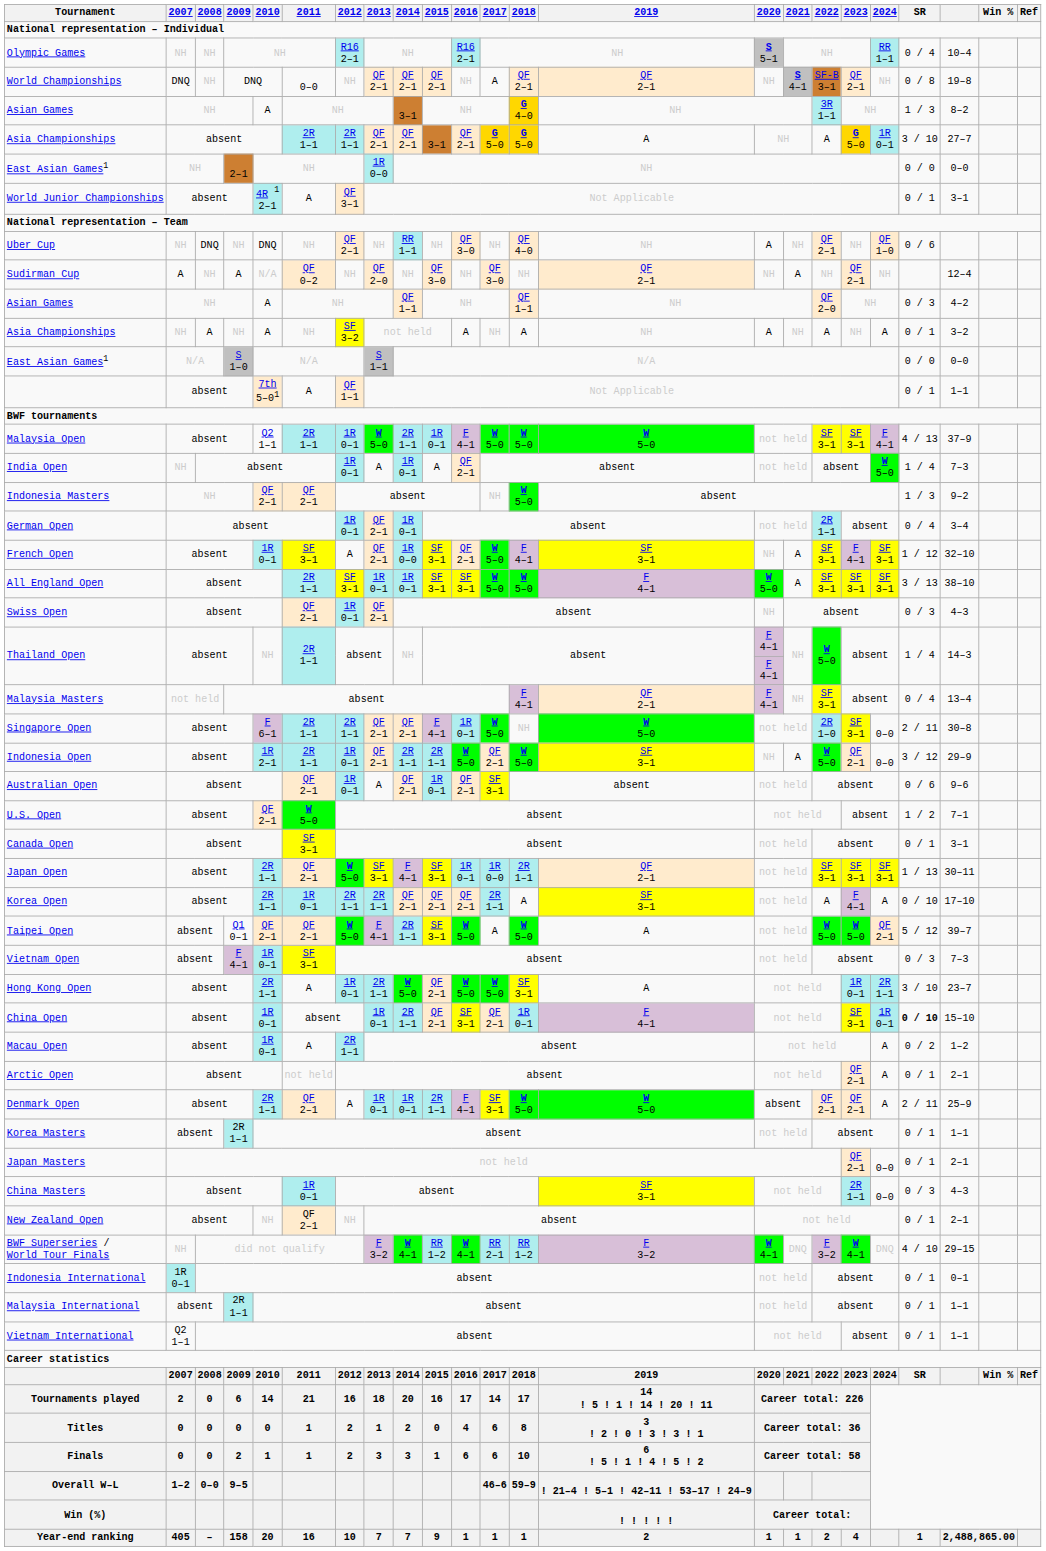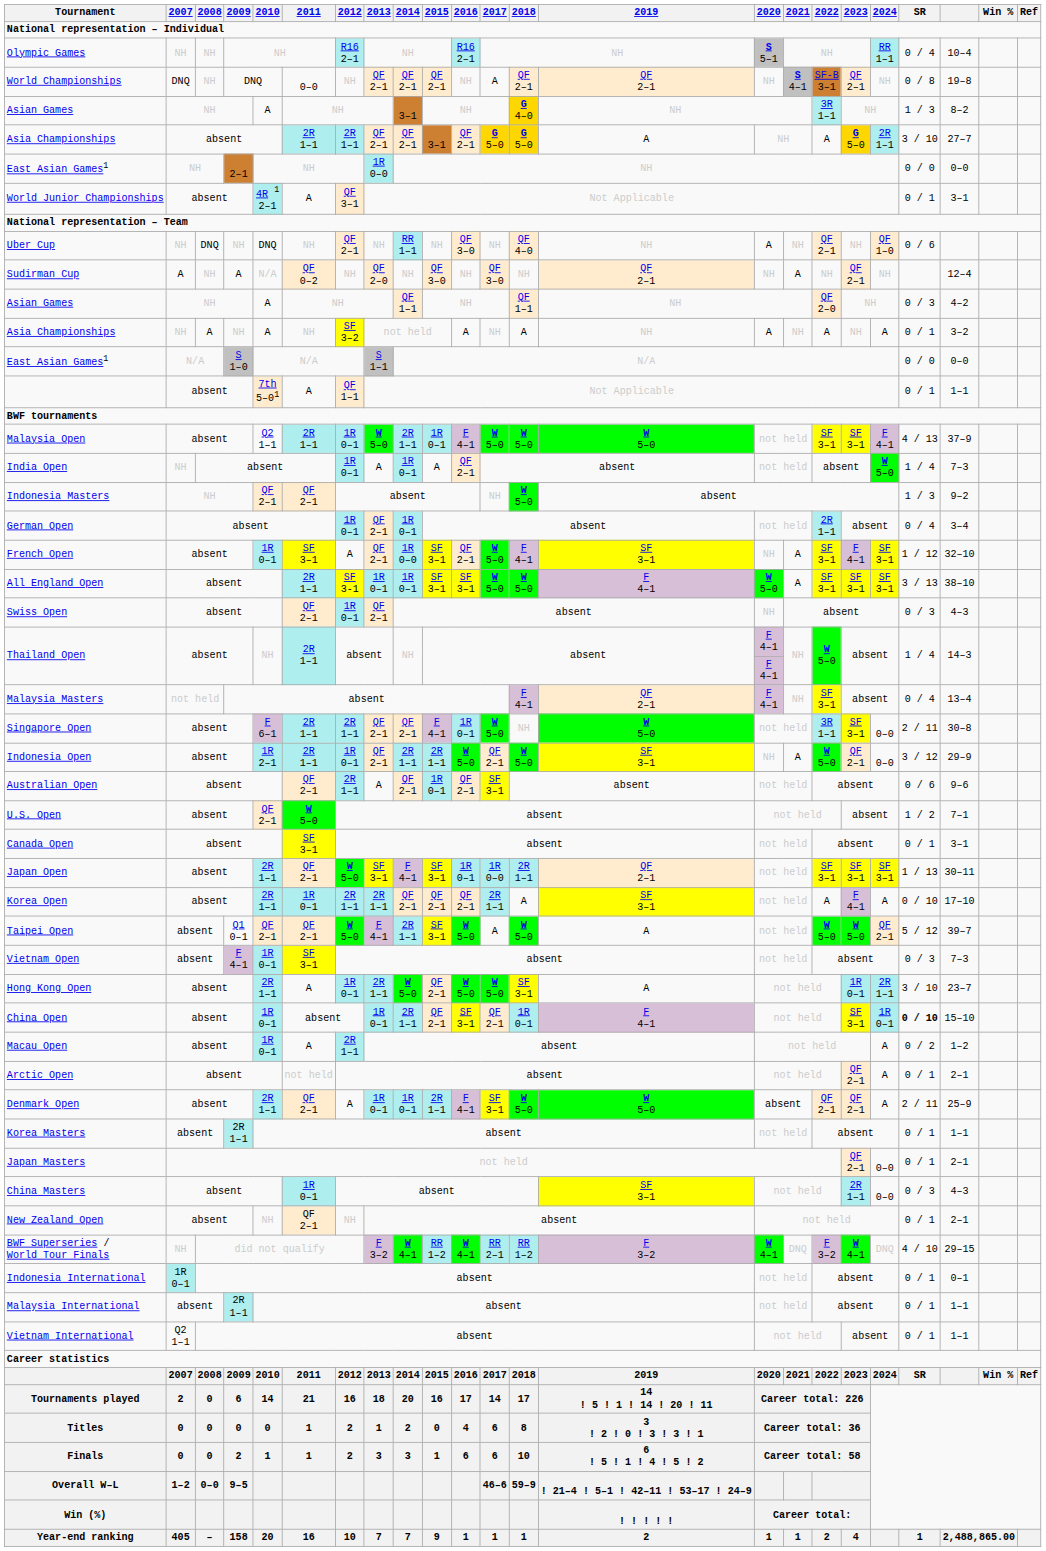(885, 139) 1R 0–1 -> (885, 139) 2R 1–1
(827, 728) 2R 1–0 -> (827, 728) 3R 1–1
(350, 786) 1R 0–1 -> (350, 786) 2R 1–1
